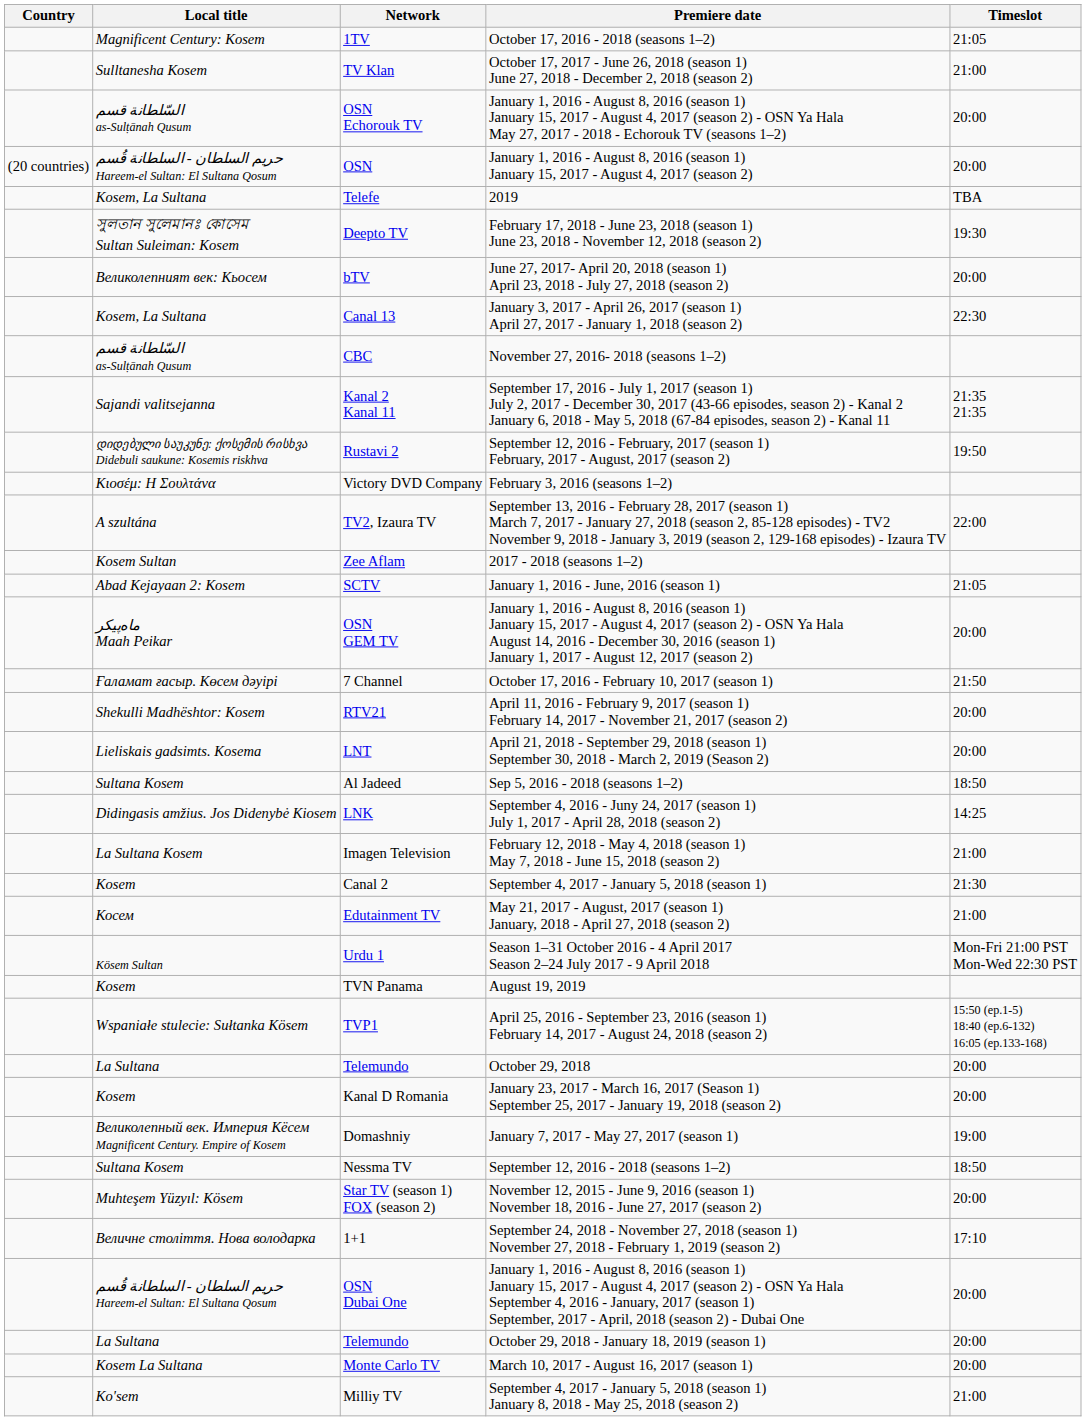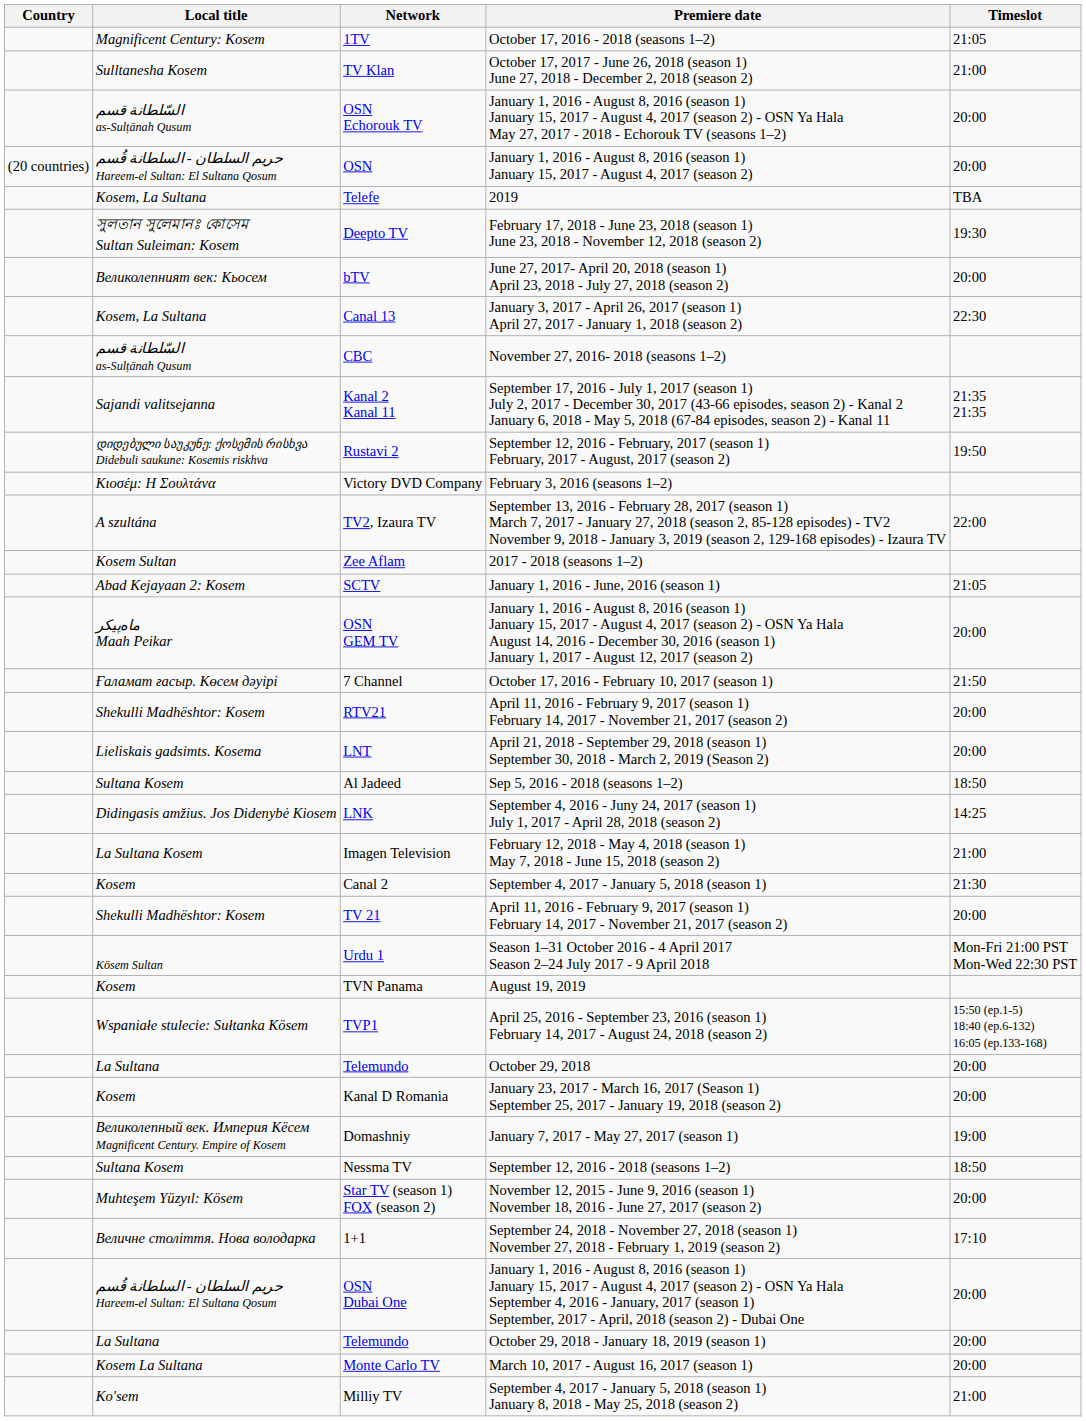- row: (392, 916)
+ row: (362, 916)
